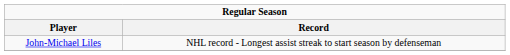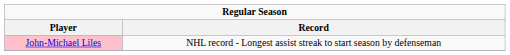(63, 43) no background -> (63, 43) pink background
